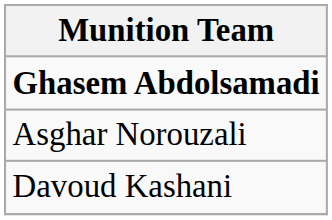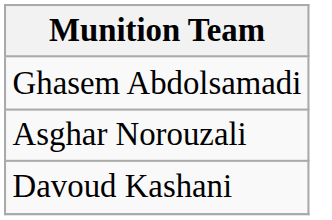(166, 82) bold -> (157, 82) normal
